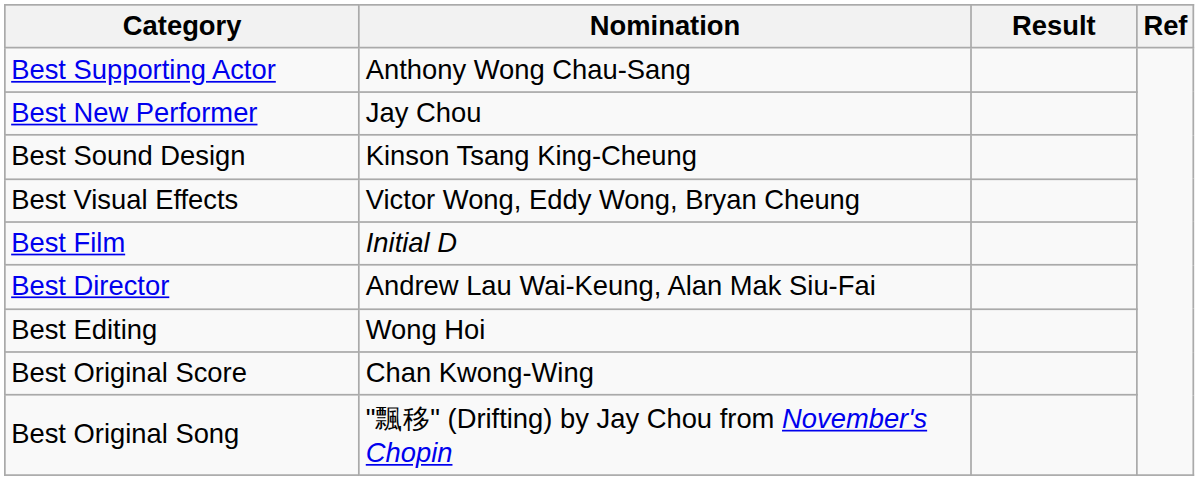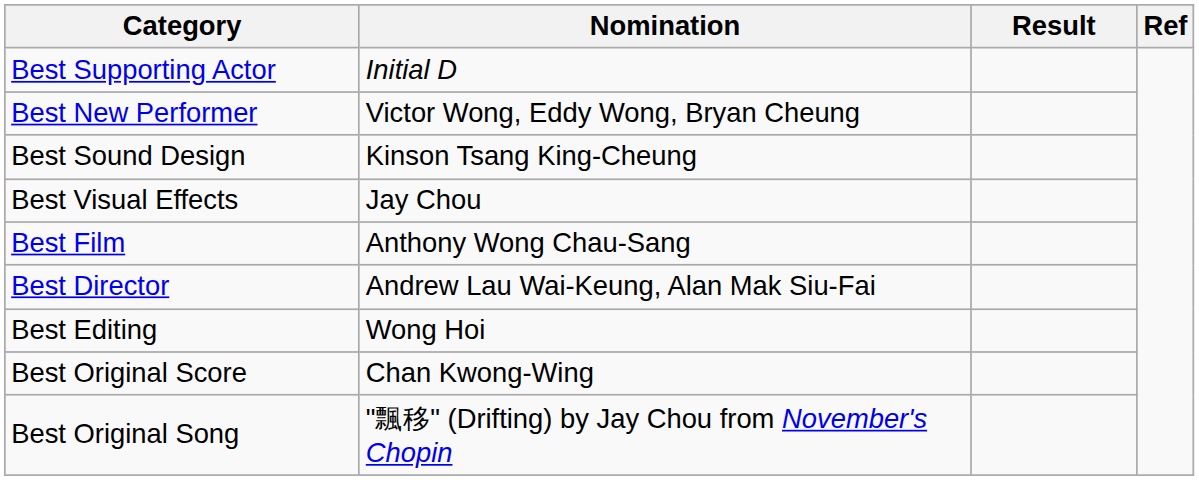(528, 69) Anthony Wong Chau-Sang -> (411, 69) Initial D
(424, 112) Jay Chou -> (613, 112) Victor Wong, Eddy Wong, Bryan Cheung
(613, 199) Victor Wong, Eddy Wong, Bryan Cheung -> (424, 199) Jay Chou
(411, 243) Initial D -> (528, 243) Anthony Wong Chau-Sang
